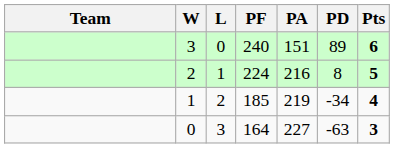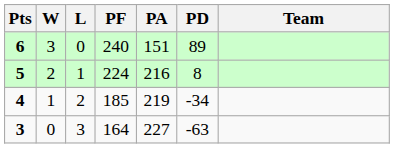columns swapped: (90, 18) <-> (374, 18)
